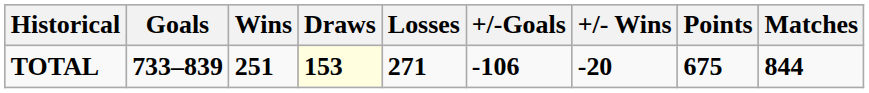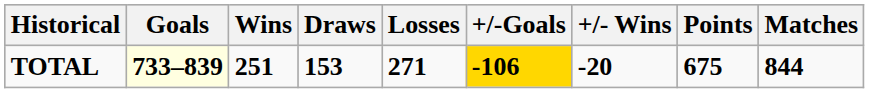(178, 66) no background -> (178, 66) lightyellow background
(323, 66) lightyellow background -> (323, 66) no background
(496, 66) no background -> (496, 66) gold background
